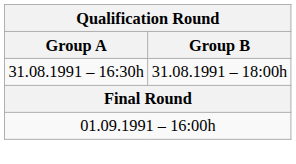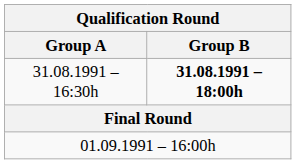(220, 71) normal -> (219, 81) bold
